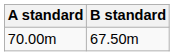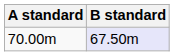(114, 39) no background -> (114, 39) lavender background
